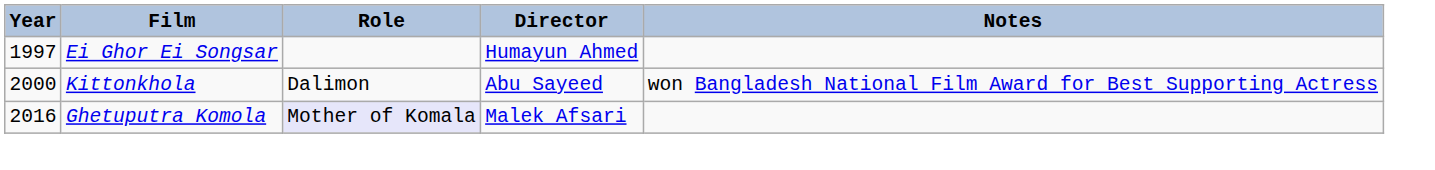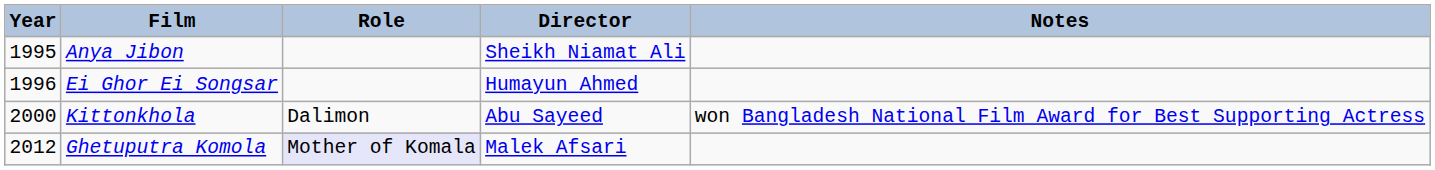+ row: (125, 53)
(33, 53) 1997 -> (33, 85) 1996
(33, 117) 2016 -> (33, 149) 2012
